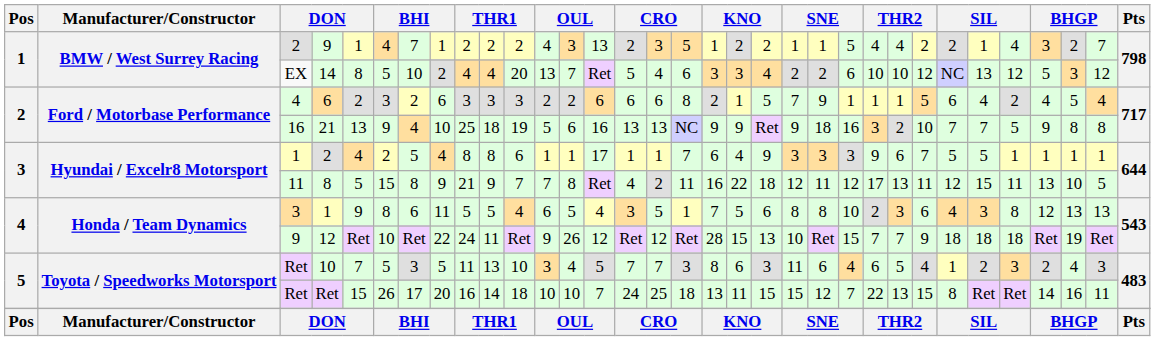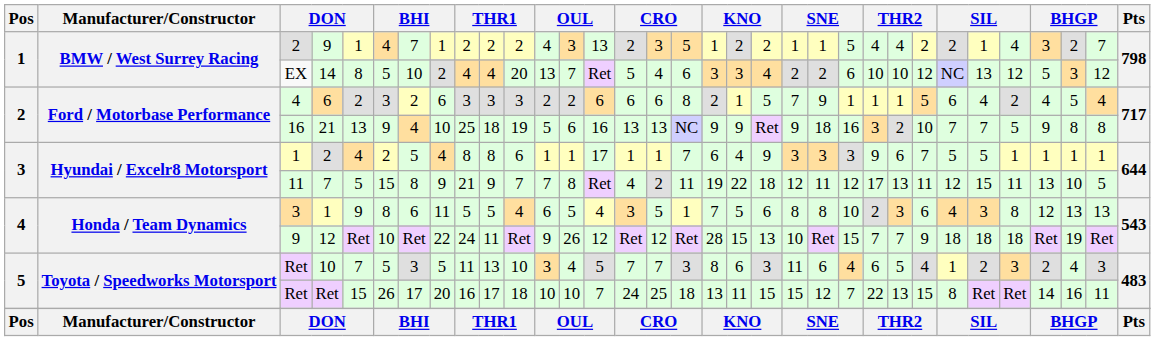(327, 183) 8 -> (327, 183) 7
(714, 183) 16 -> (714, 183) 19
(491, 293) 14 -> (491, 293) 17
